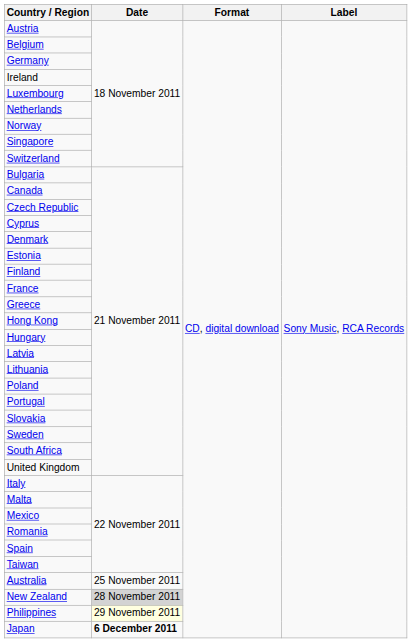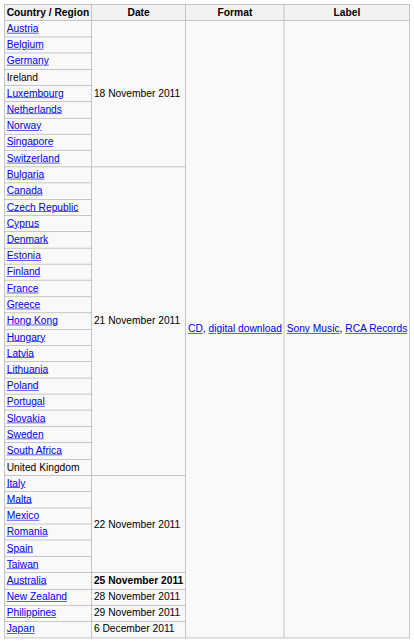(137, 581) normal -> (139, 581) bold
(137, 597) lightgrey background -> (137, 597) no background
(137, 613) lightyellow background -> (137, 613) no background
(135, 629) bold -> (134, 629) normal
